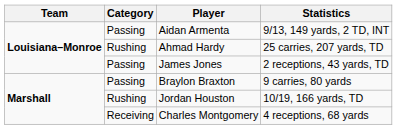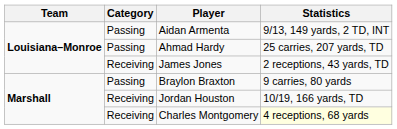(126, 47) Rushing -> (126, 47) Passing
(126, 64) Passing -> (130, 64) Receiving
(126, 98) Rushing -> (130, 98) Receiving
(316, 115) no background -> (316, 115) lightyellow background
